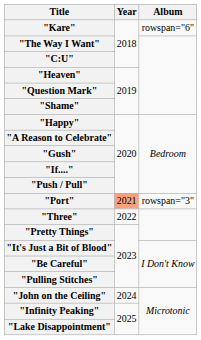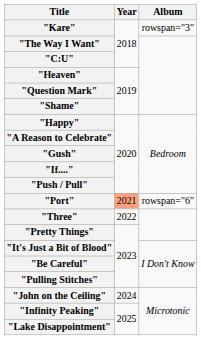(168, 28) rowspan="6" -> (168, 28) rowspan="3"
(168, 201) rowspan="3" -> (168, 201) rowspan="6"
